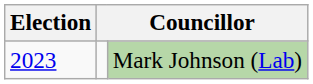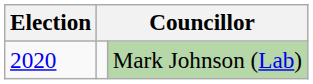(33, 59) 2023 -> (33, 59) 2020
